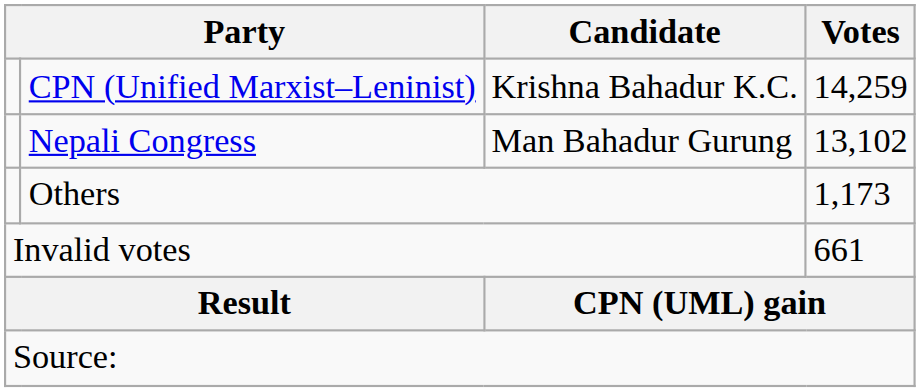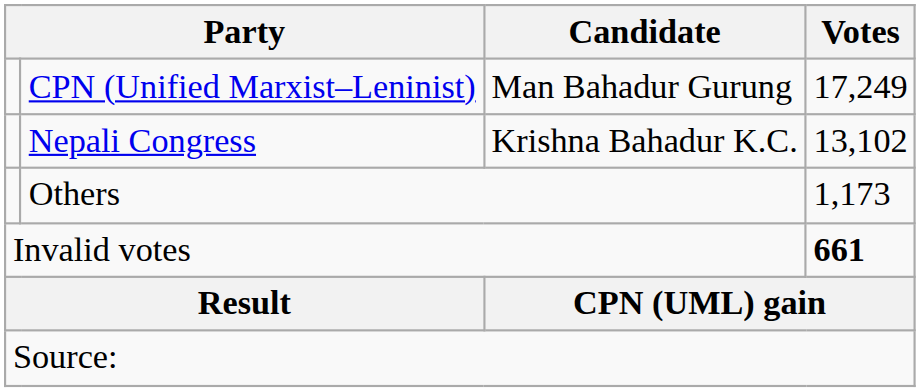(645, 85) Krishna Bahadur K.C. -> (642, 85) Man Bahadur Gurung
(861, 85) 14,259 -> (861, 85) 17,249
(642, 140) Man Bahadur Gurung -> (645, 140) Krishna Bahadur K.C.
(839, 248) normal -> (839, 248) bold
